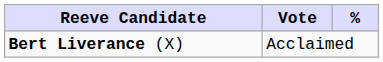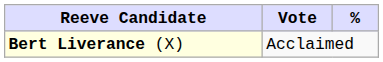(96, 44) no background -> (96, 44) lightyellow background
